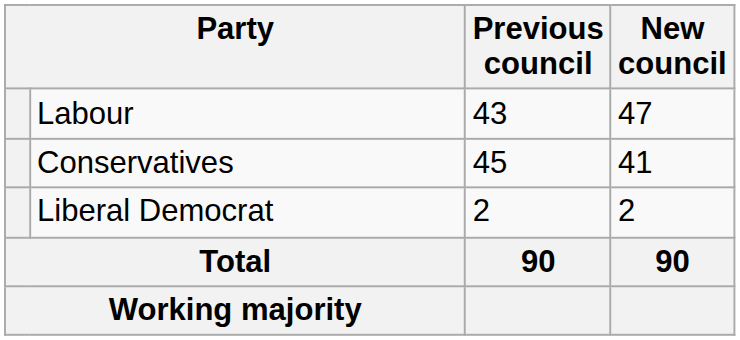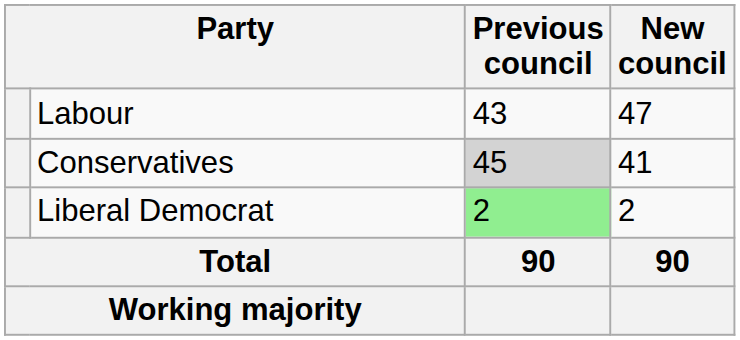(490, 162) no background -> (490, 162) lightgrey background
(481, 211) no background -> (481, 211) lightgreen background
